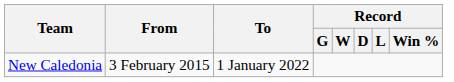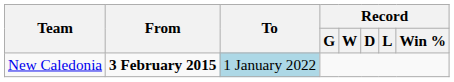(159, 64) normal -> (163, 64) bold
(263, 64) no background -> (270, 64) lightblue background
